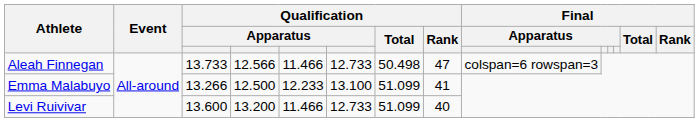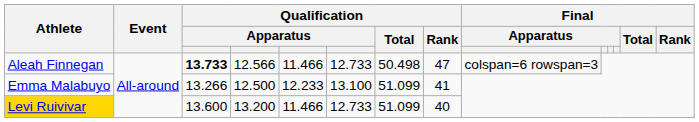(206, 64) normal -> (206, 64) bold
(47, 107) no background -> (47, 107) gold background
